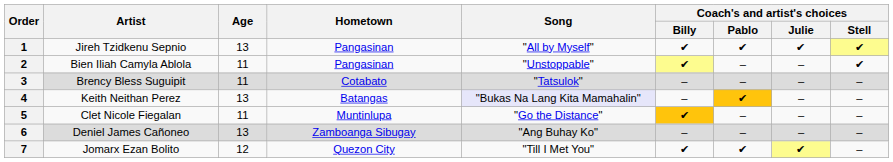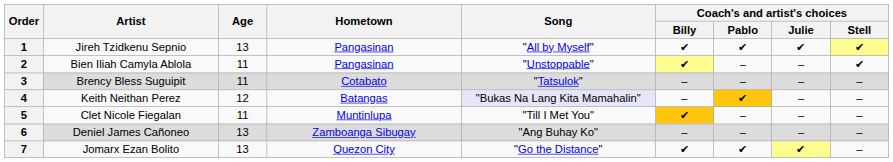(243, 98) 13 -> (243, 98) 12
(558, 115) "Go the Distance" -> (558, 115) "Till I Met You"
(243, 149) 12 -> (243, 149) 13
(558, 149) "Till I Met You" -> (558, 149) "Go the Distance"
